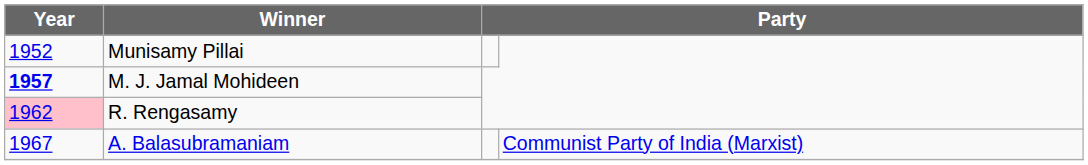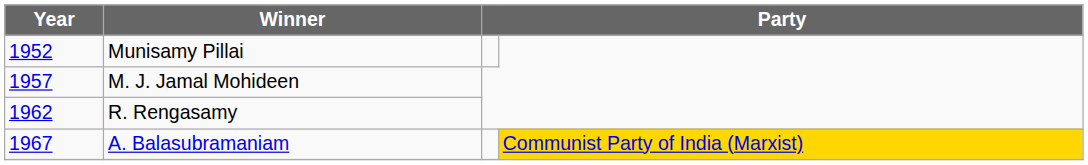(31, 81) bold -> (31, 81) normal
(31, 112) pink background -> (31, 112) no background
(653, 143) no background -> (653, 143) gold background
